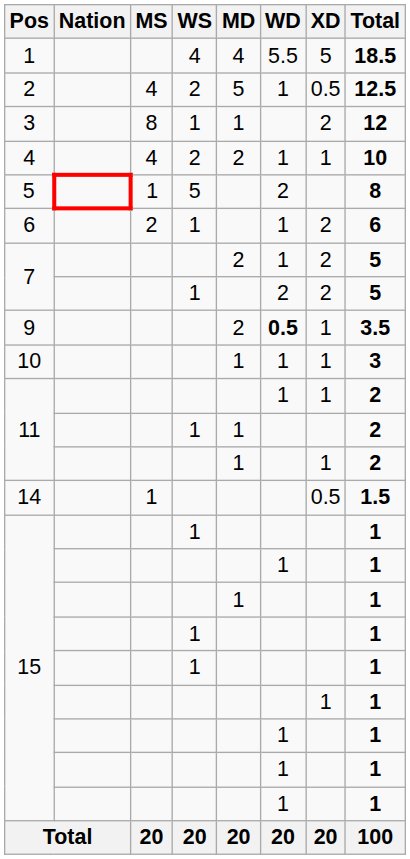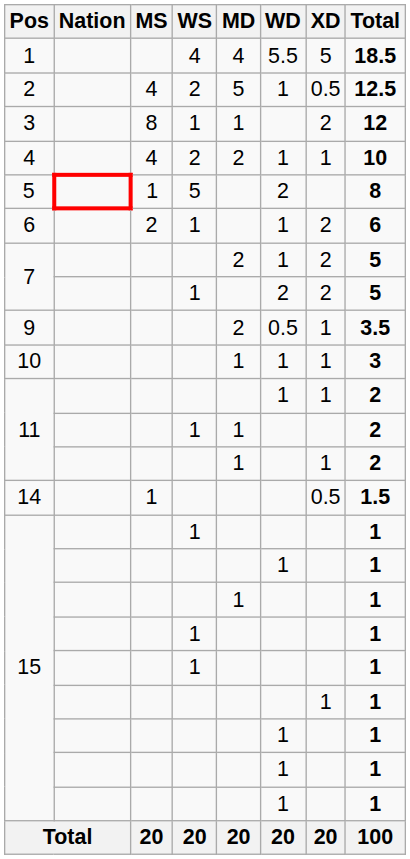(283, 327) bold -> (283, 327) normal
